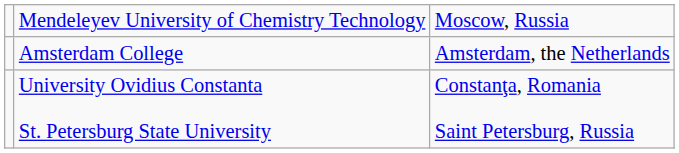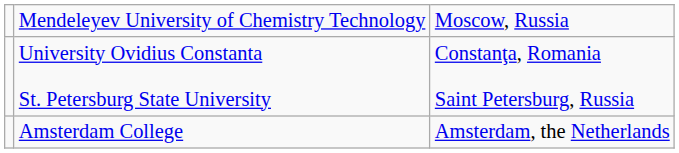rows swapped: (101, 53) <-> (145, 108)
